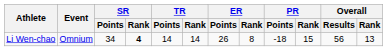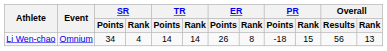(139, 39) bold -> (139, 39) normal
